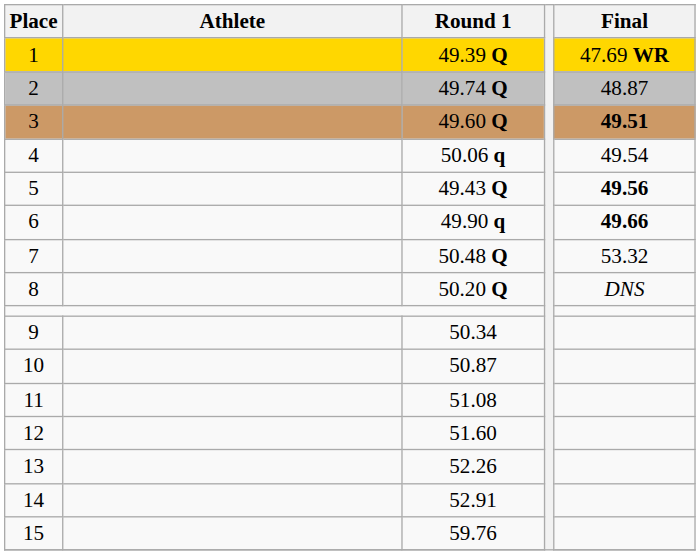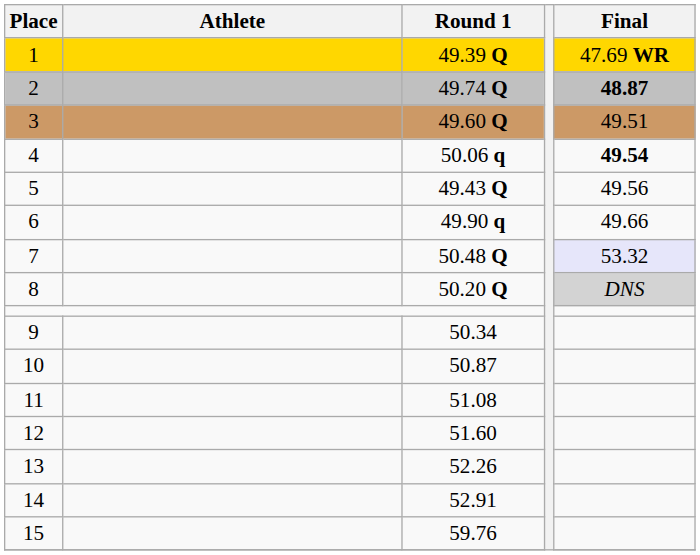(625, 88) normal -> (625, 88) bold
(625, 121) bold -> (625, 121) normal
(625, 155) normal -> (625, 155) bold
(625, 188) bold -> (625, 188) normal
(625, 222) bold -> (625, 222) normal
(625, 255) no background -> (625, 255) lavender background
(625, 289) no background -> (625, 289) lightgrey background
